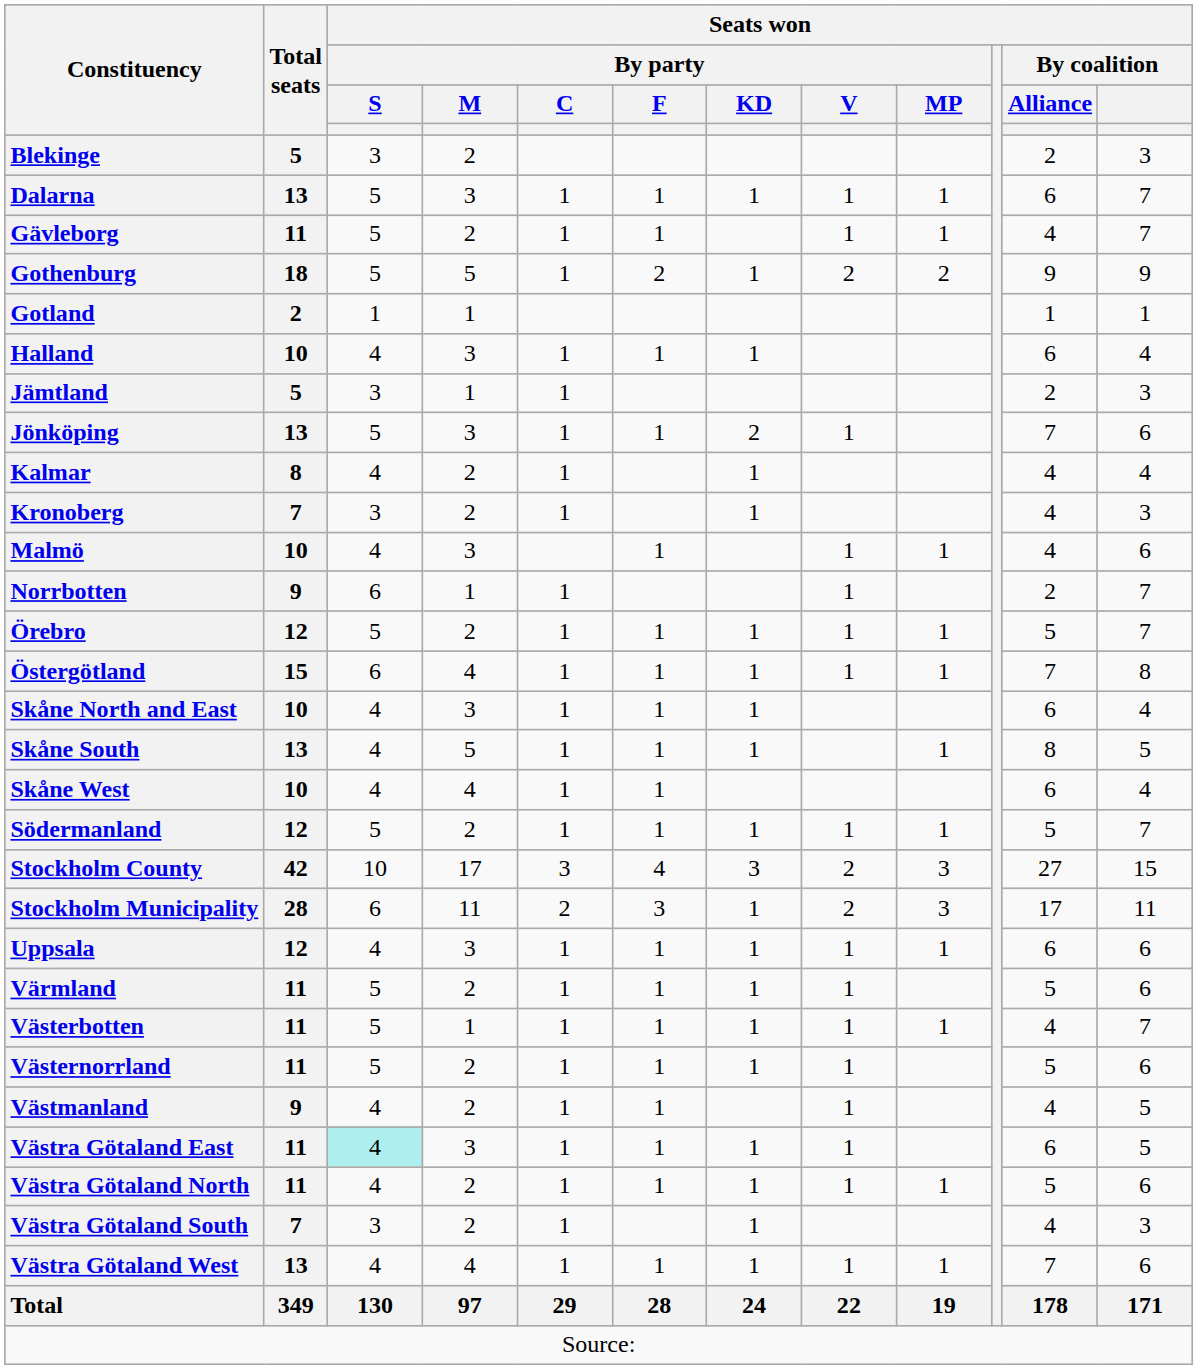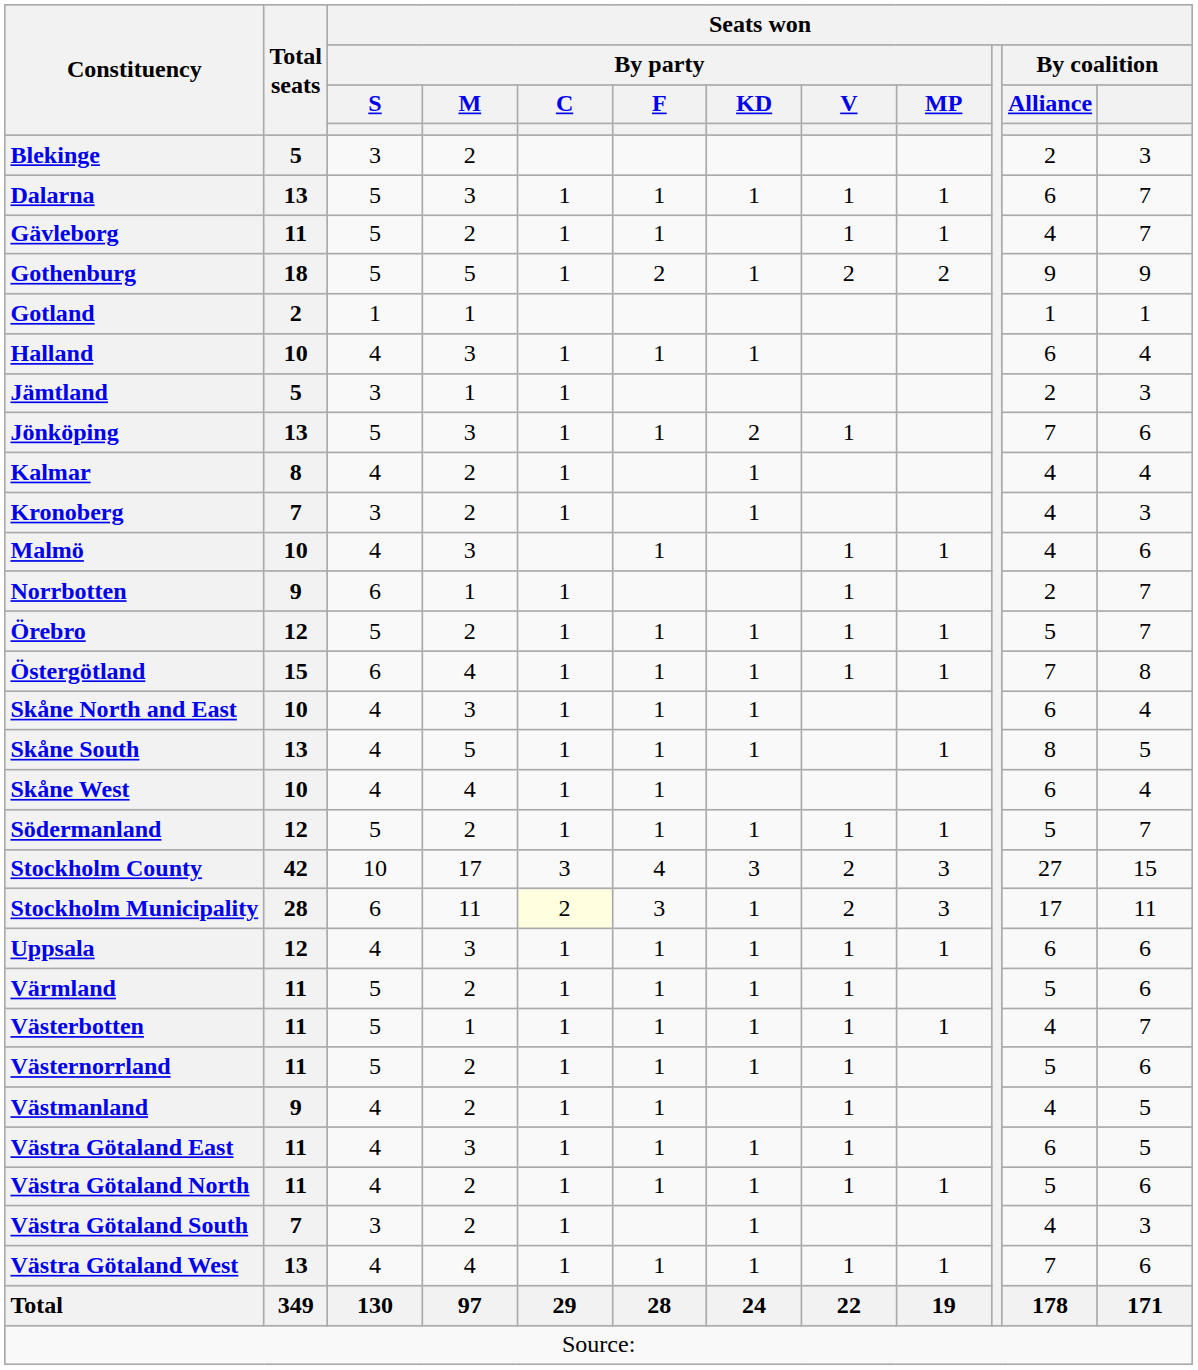(565, 908) no background -> (565, 908) lightyellow background
(375, 1146) paleturquoise background -> (375, 1146) no background
